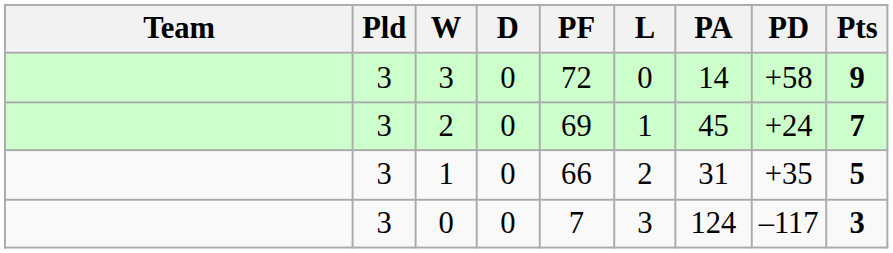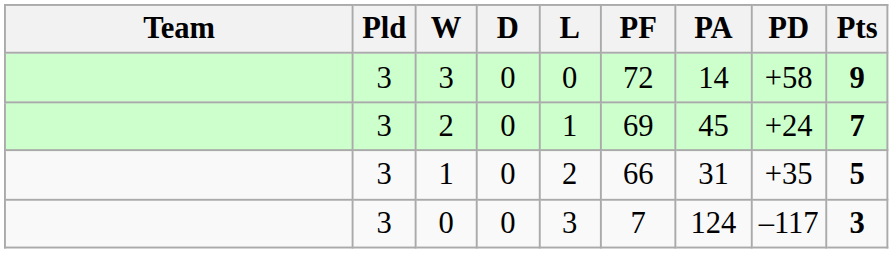columns swapped: (645, 28) <-> (576, 28)
